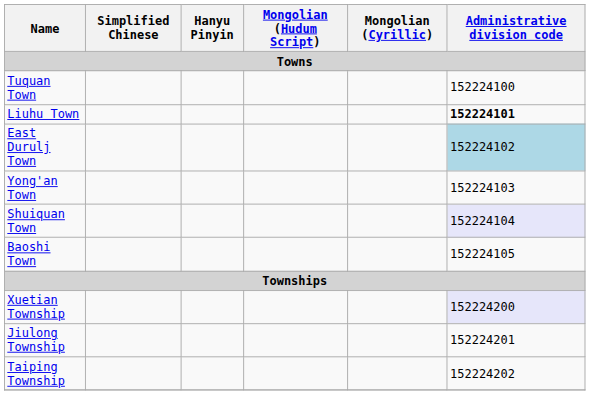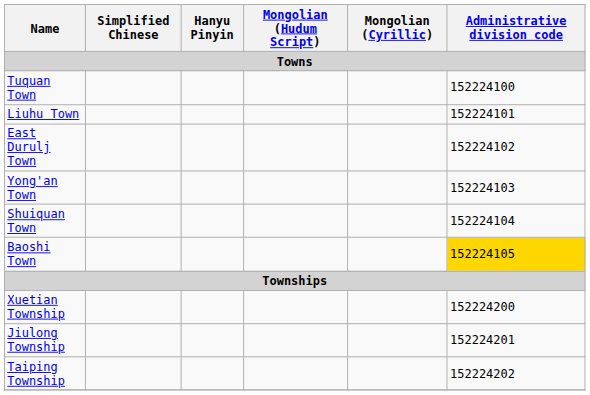(483, 114) bold -> (483, 114) normal
(483, 147) lightblue background -> (483, 147) no background
(483, 221) lavender background -> (483, 221) no background
(483, 254) no background -> (483, 254) gold background
(483, 307) lavender background -> (483, 307) no background
